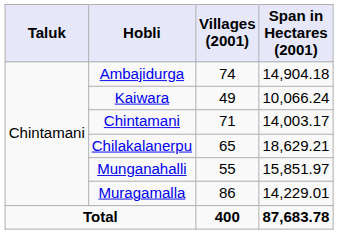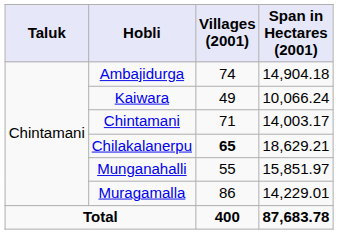(227, 145) normal -> (227, 145) bold
